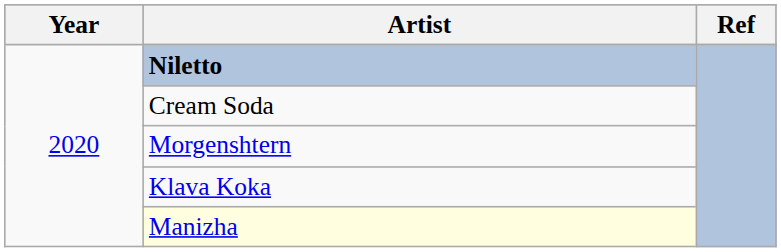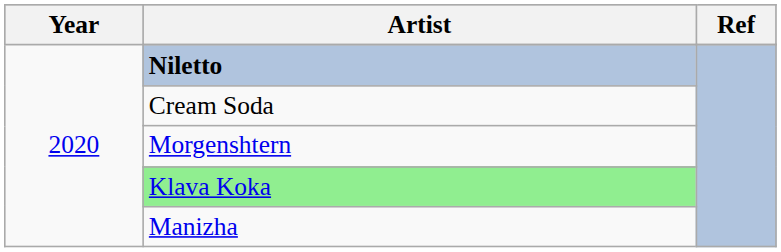(210, 186) no background -> (210, 186) lightgreen background
(193, 226) lightyellow background -> (193, 226) no background
